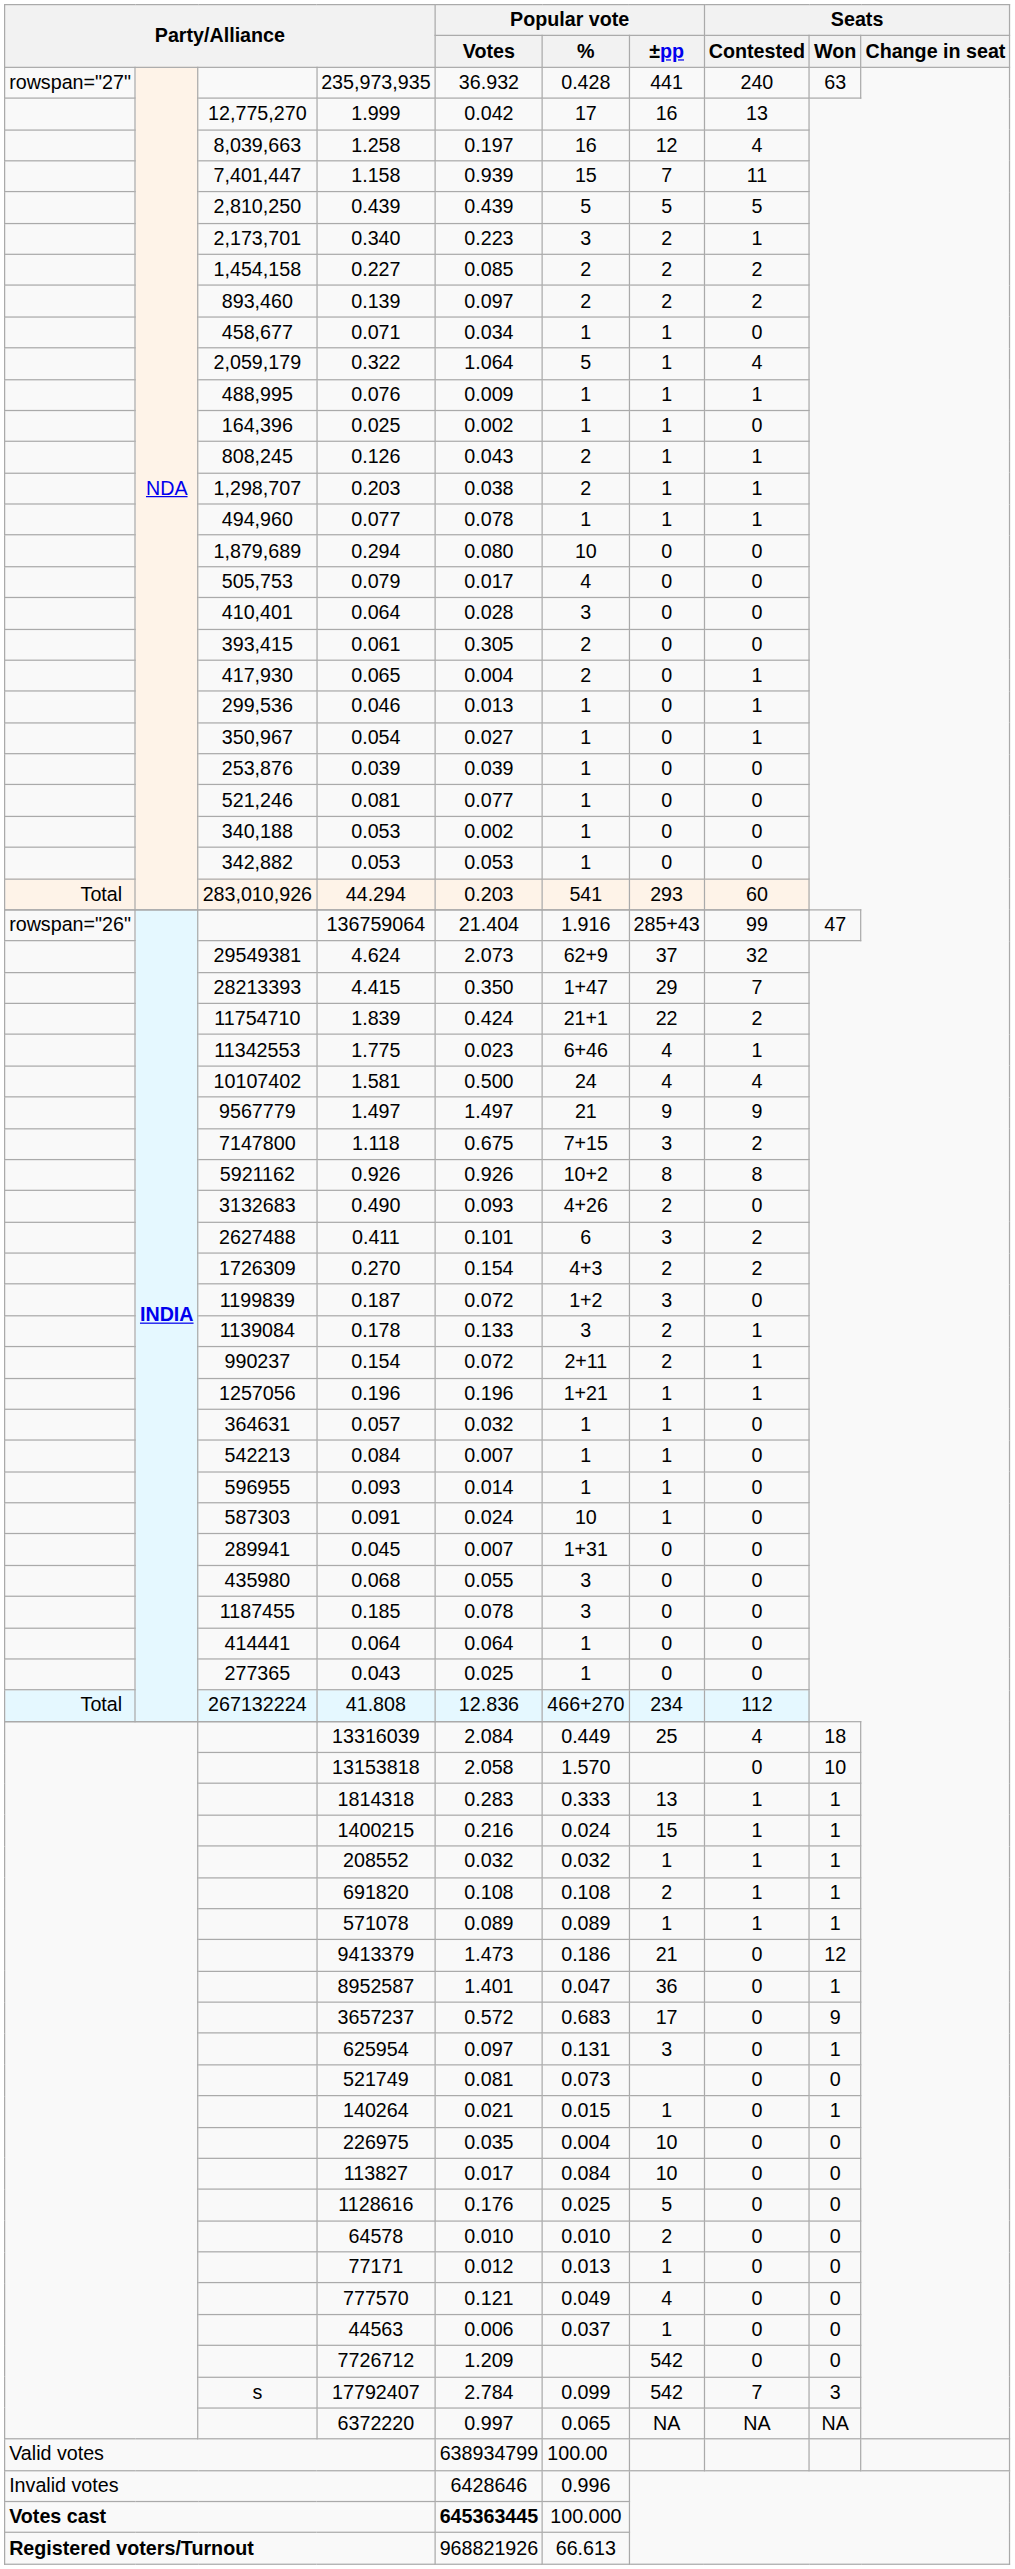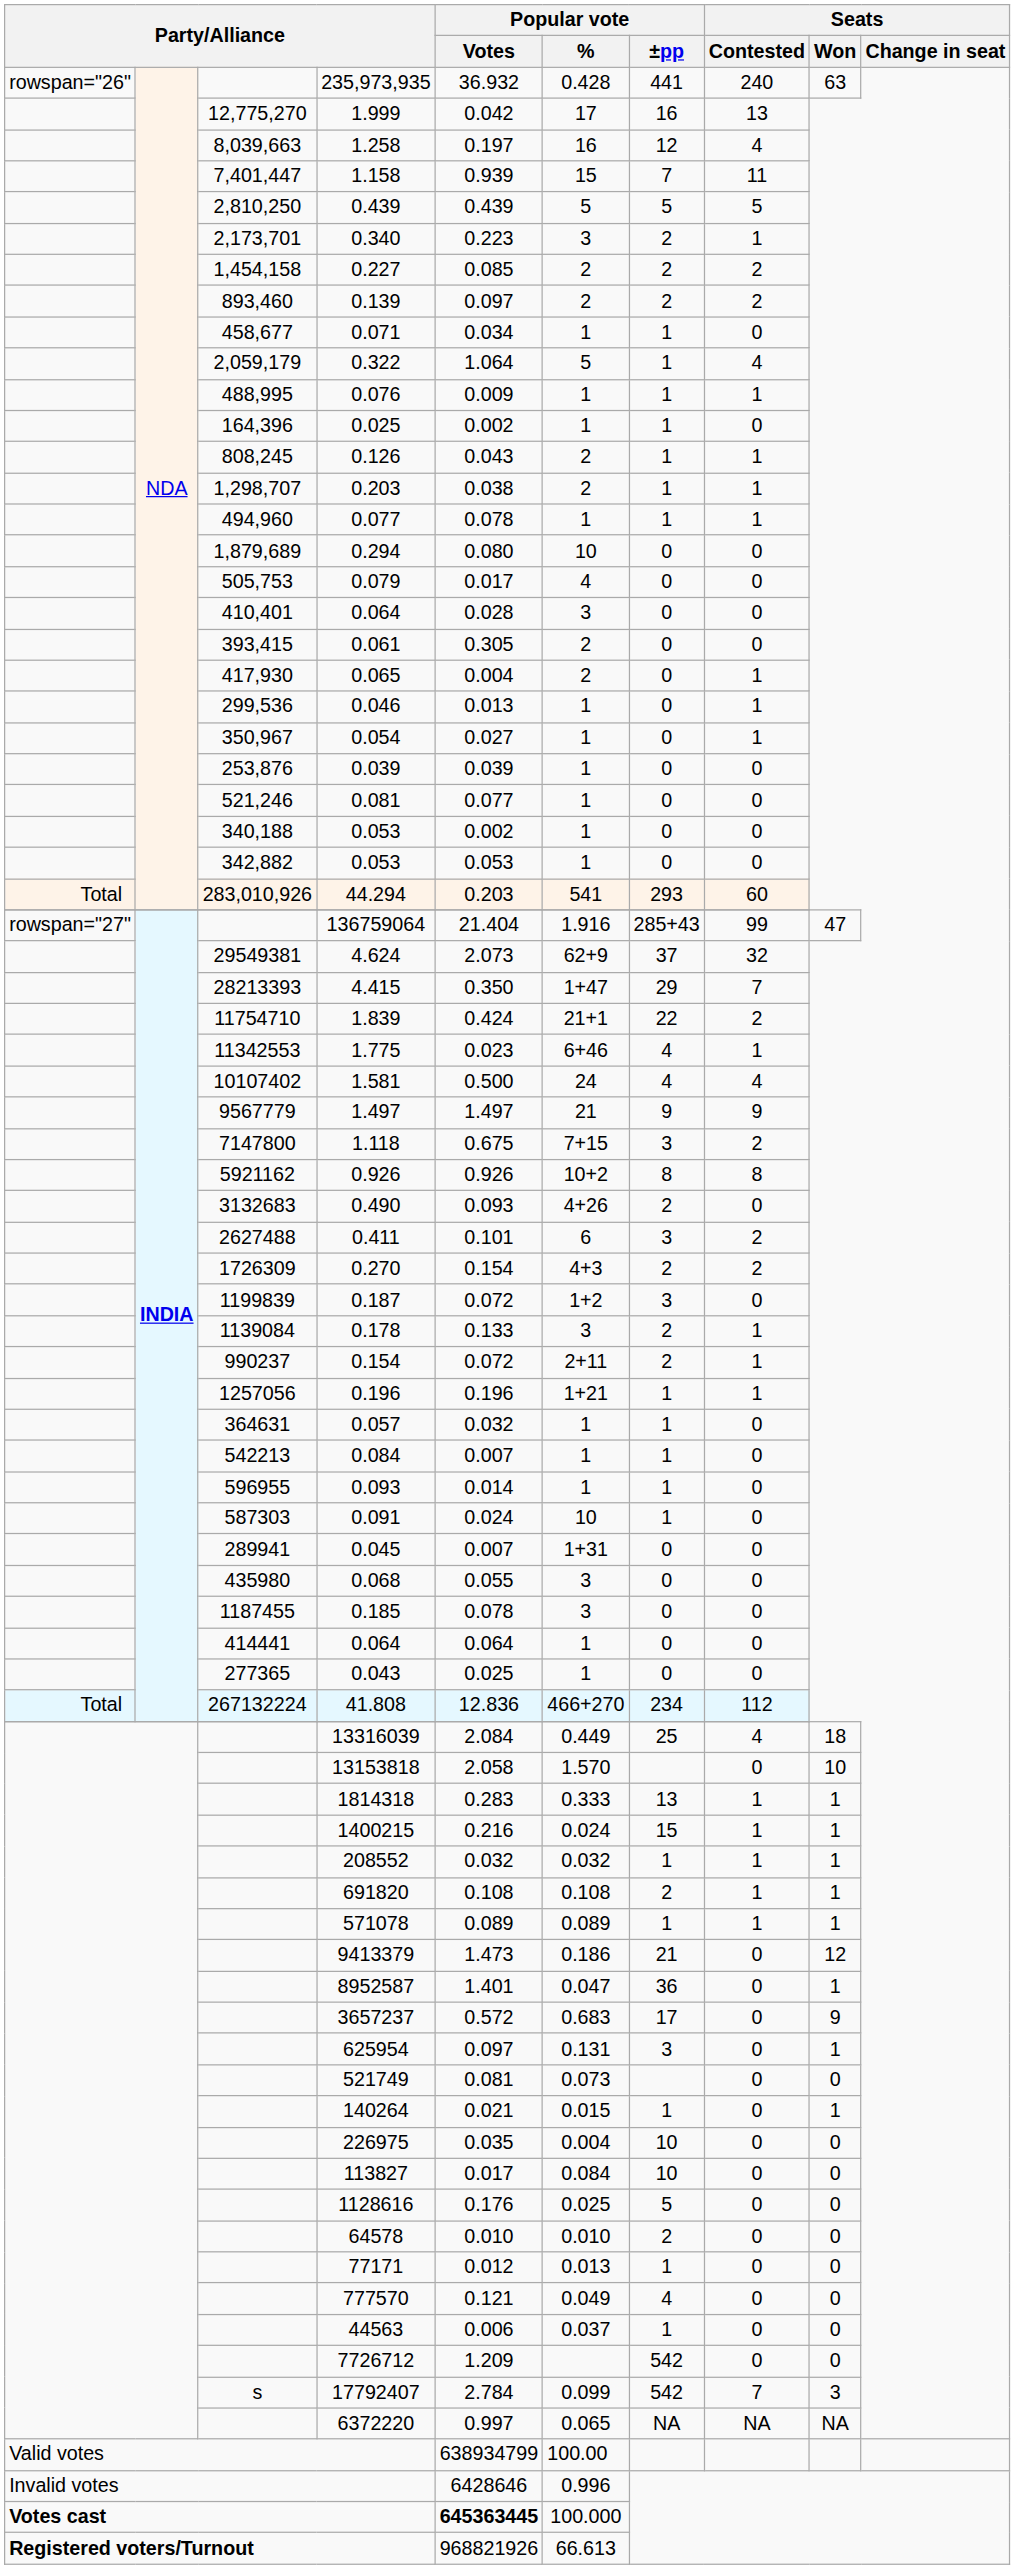(70, 82) rowspan="27" -> (70, 82) rowspan="26"
(70, 925) rowspan="26" -> (70, 925) rowspan="27"
